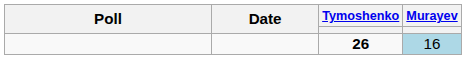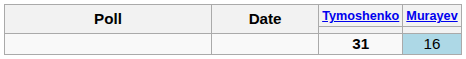(361, 44) 26 -> (361, 44) 31
